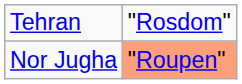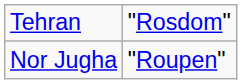(177, 59) lightsalmon background -> (177, 59) no background
